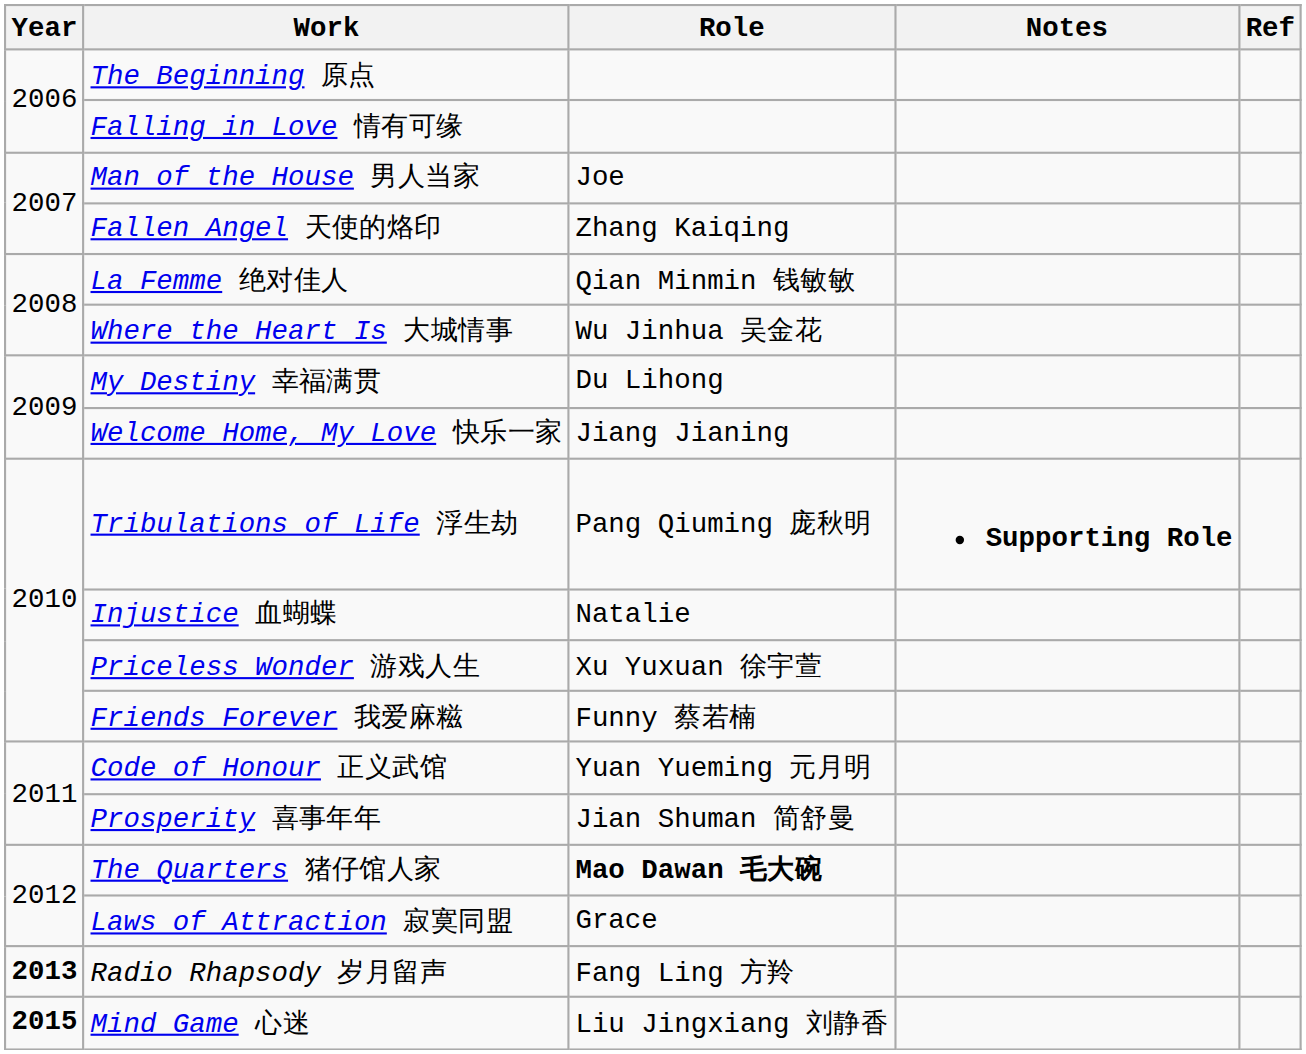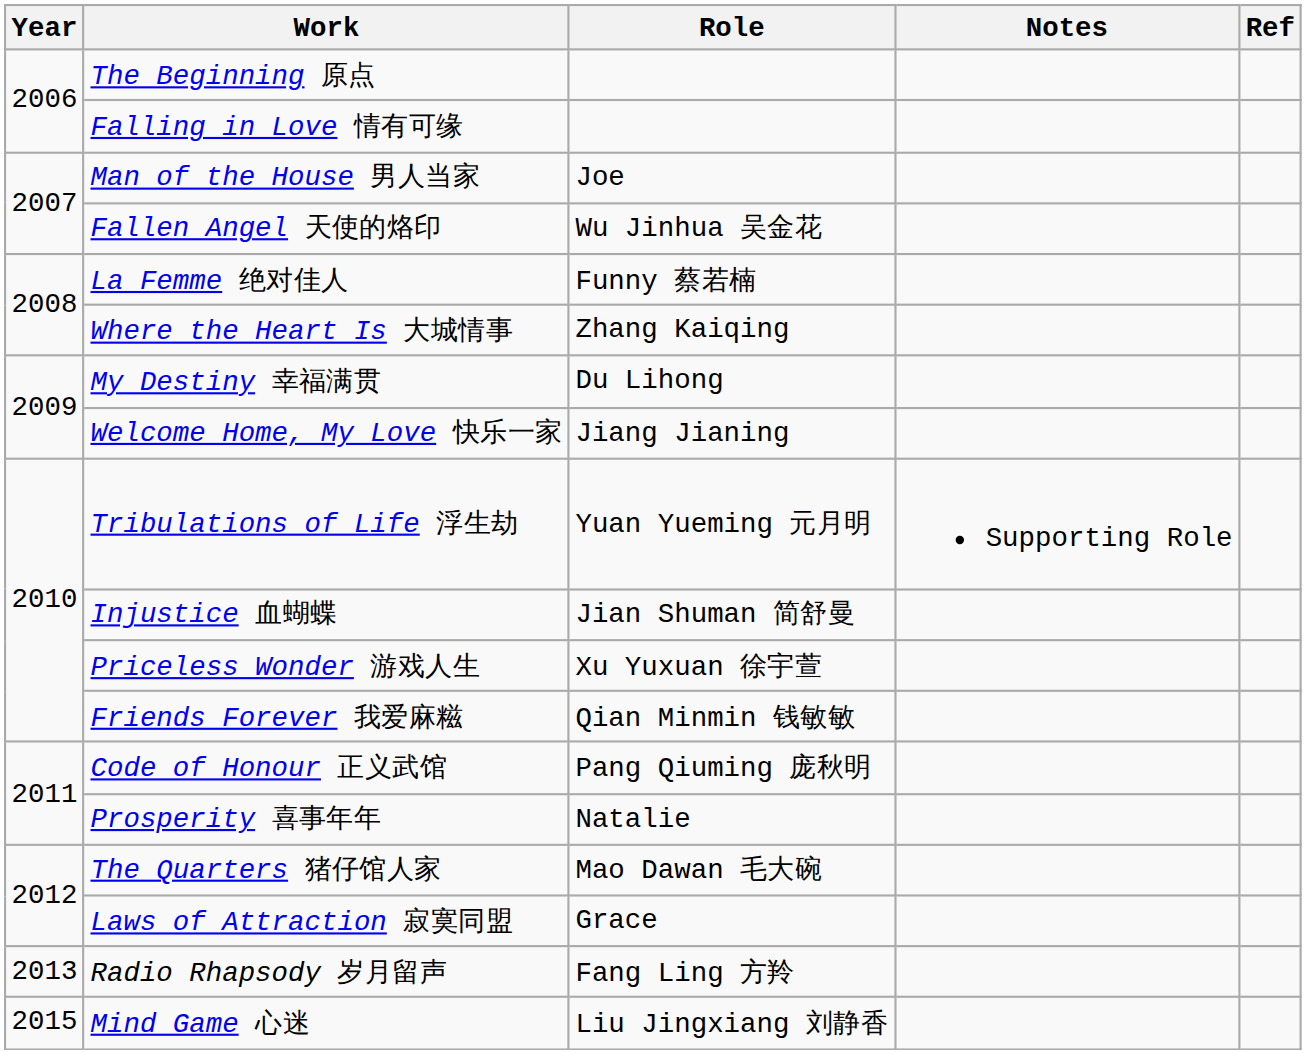(682, 228) Zhang Kaiqing -> (699, 229) Wu Jinhua 吴金花
(715, 280) Qian Minmin 钱敏敏 -> (666, 280) Funny 蔡若楠
(699, 332) Wu Jinhua 吴金花 -> (682, 330) Zhang Kaiqing
(724, 525) Pang Qiuming 庞秋明 -> (724, 525) Yuan Yueming 元月明
(1067, 539) bold -> (1067, 539) normal
(633, 615) Natalie -> (715, 616) Jian Shuman 简舒曼
(666, 718) Funny 蔡若楠 -> (715, 718) Qian Minmin 钱敏敏
(724, 769) Yuan Yueming 元月明 -> (724, 769) Pang Qiuming 庞秋明
(715, 820) Jian Shuman 简舒曼 -> (633, 819) Natalie
(699, 871) bold -> (699, 871) normal
(45, 972) bold -> (45, 972) normal
(45, 1023) bold -> (45, 1023) normal
